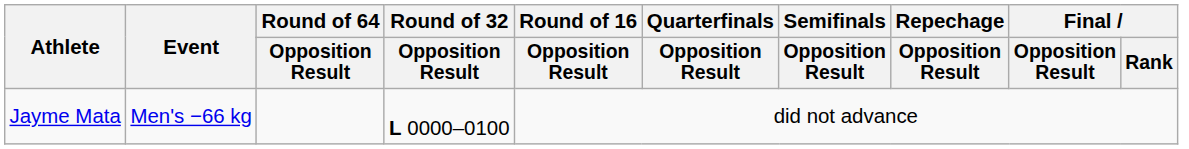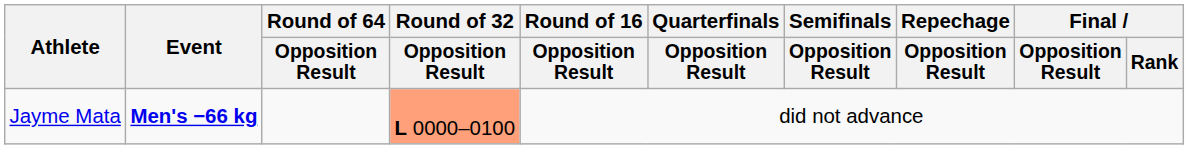(191, 117) normal -> (194, 117) bold
(449, 128) no background -> (455, 128) lightsalmon background
